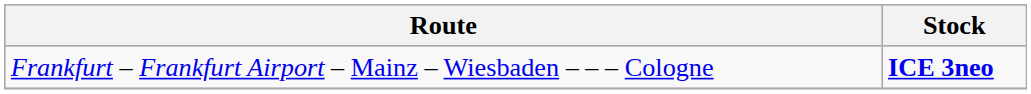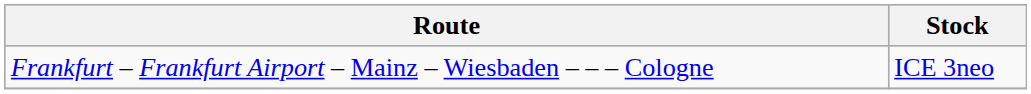(941, 66) bold -> (944, 66) normal
